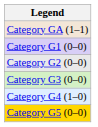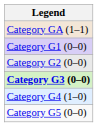(47, 79) normal -> (48, 79) bold
(47, 113) gold background -> (47, 113) no background
